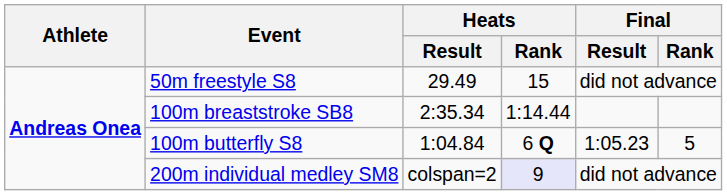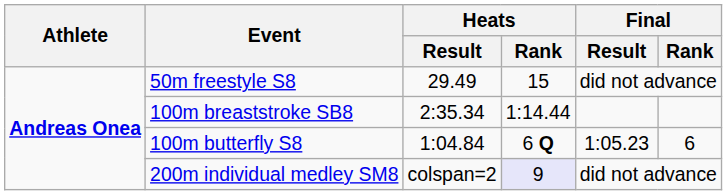(690, 143) 5 -> (690, 143) 6
